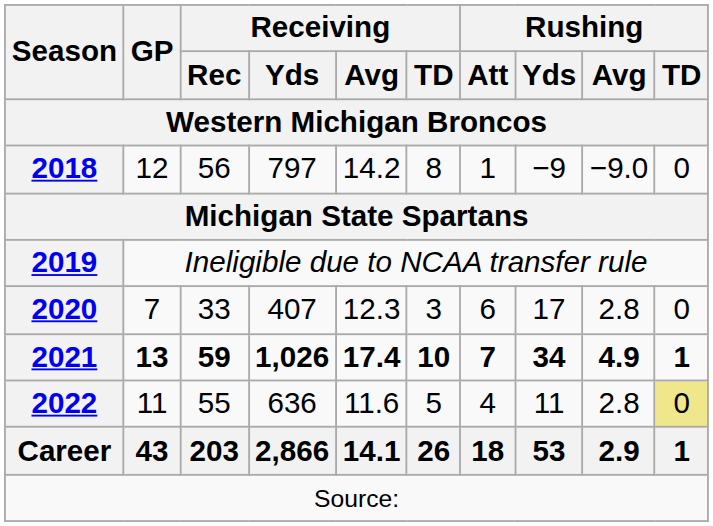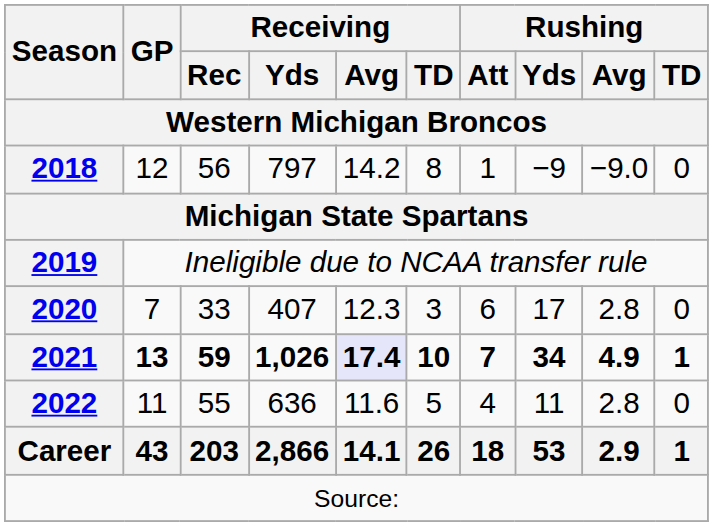(372, 356) no background -> (372, 356) lavender background
(682, 403) khaki background -> (682, 403) no background
